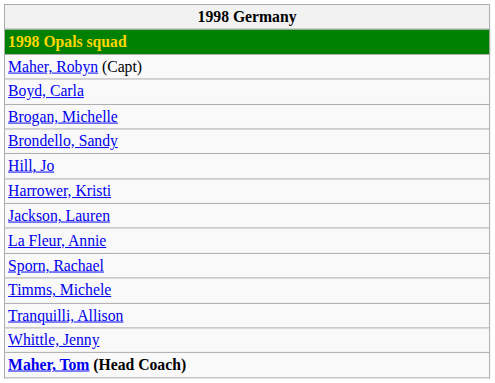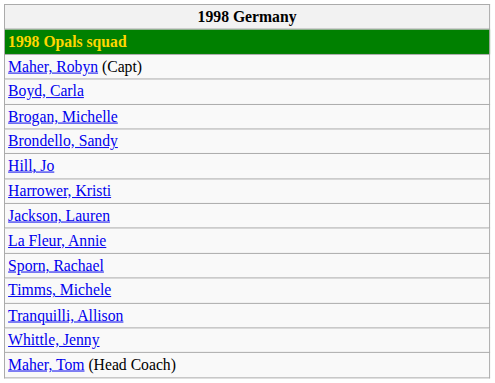(97, 365) bold -> (92, 365) normal
